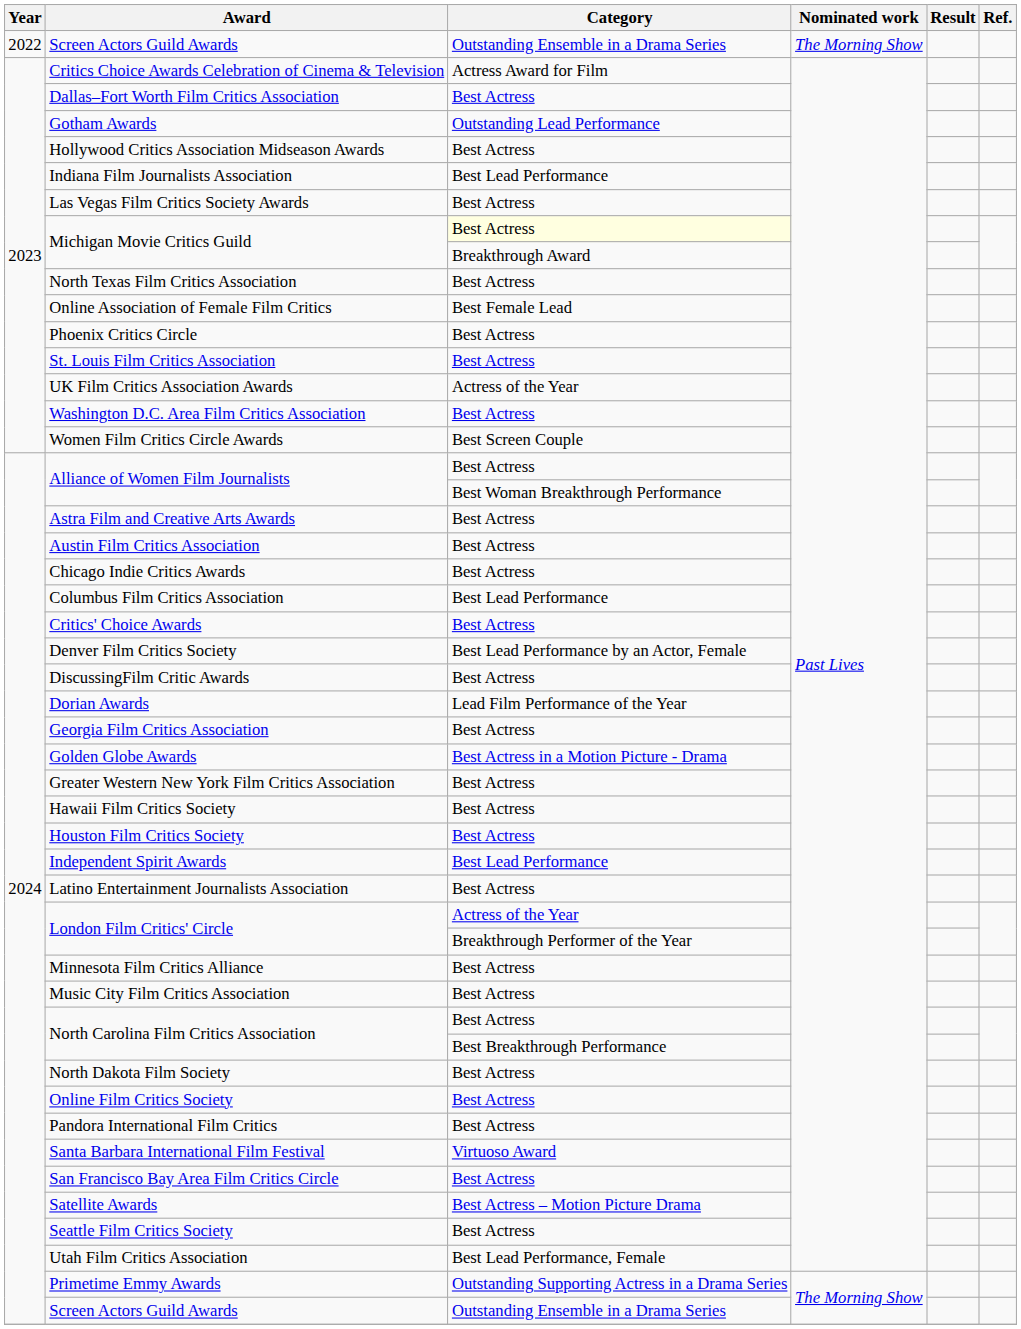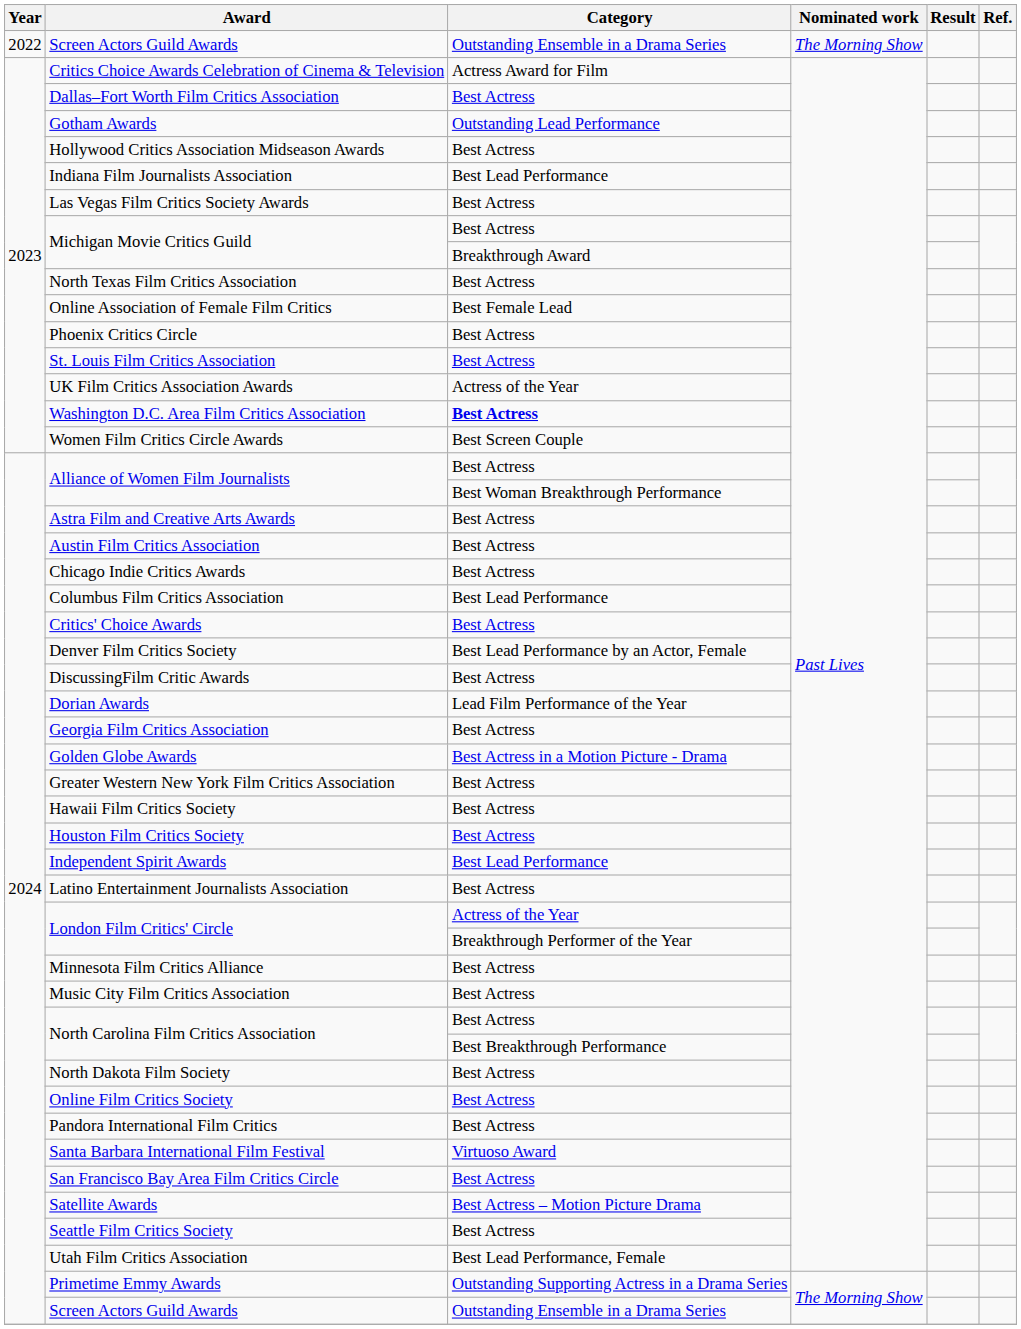(493, 228) lightyellow background -> (493, 228) no background
(493, 413) normal -> (495, 413) bold
